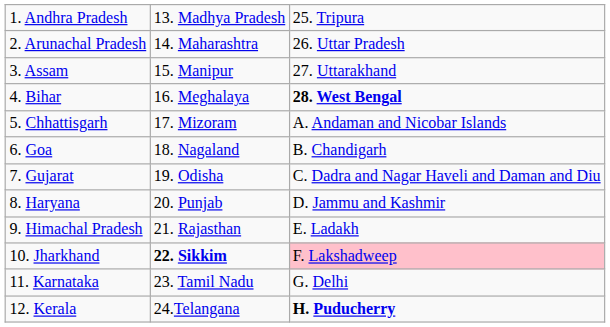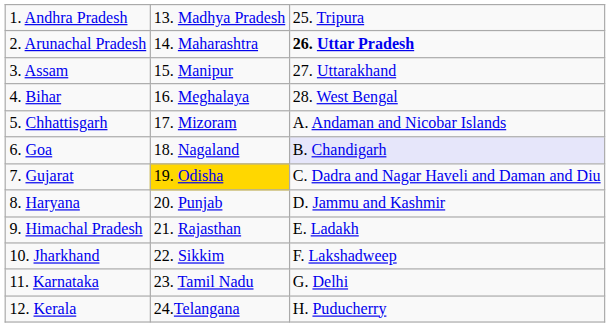(349, 44) normal -> (354, 44) bold
(347, 97) bold -> (345, 97) normal
(340, 150) no background -> (340, 150) lavender background
(189, 176) no background -> (189, 176) gold background
(190, 256) bold -> (189, 256) normal
(345, 256) pink background -> (345, 256) no background
(344, 308) bold -> (340, 308) normal
